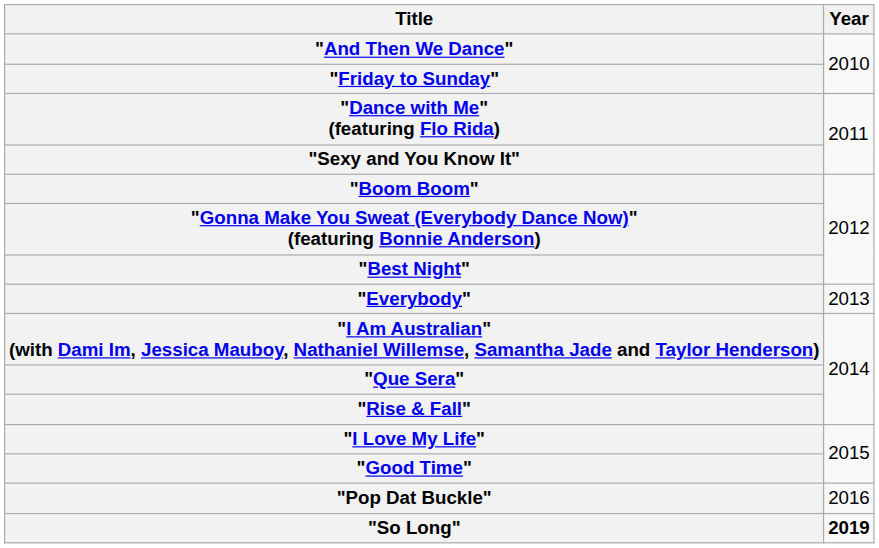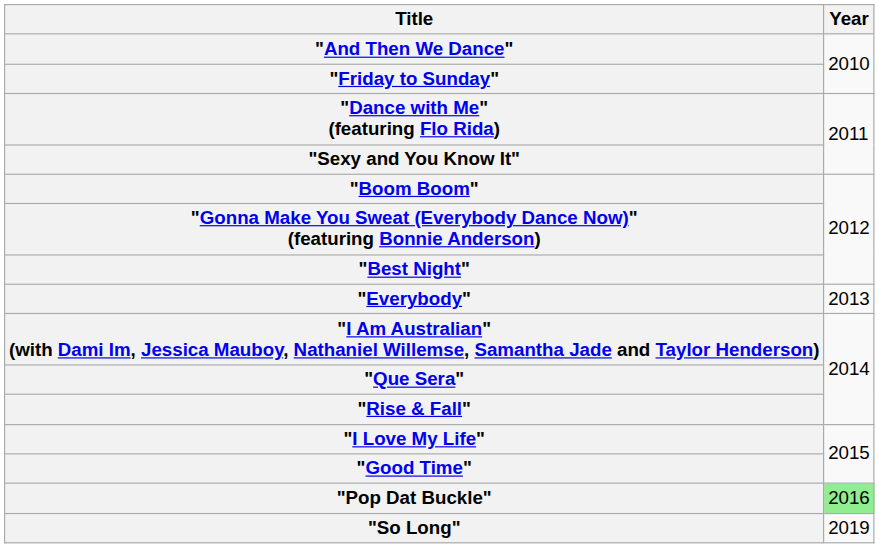(849, 498) no background -> (849, 498) lightgreen background
(849, 527) bold -> (849, 527) normal
